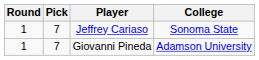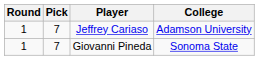(204, 30) Sonoma State -> (204, 30) Adamson University
(204, 47) Adamson University -> (204, 47) Sonoma State
